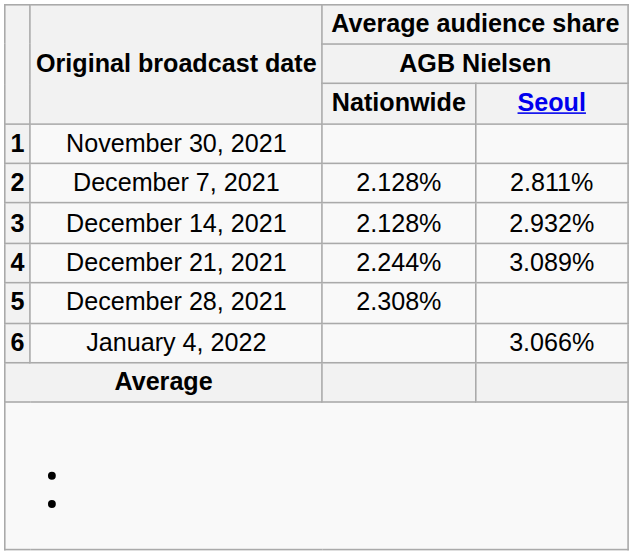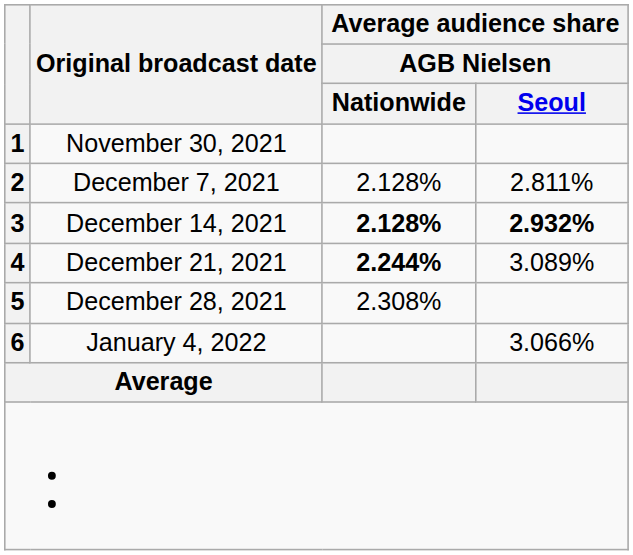(399, 222) normal -> (399, 222) bold
(552, 222) normal -> (552, 222) bold
(399, 262) normal -> (399, 262) bold
